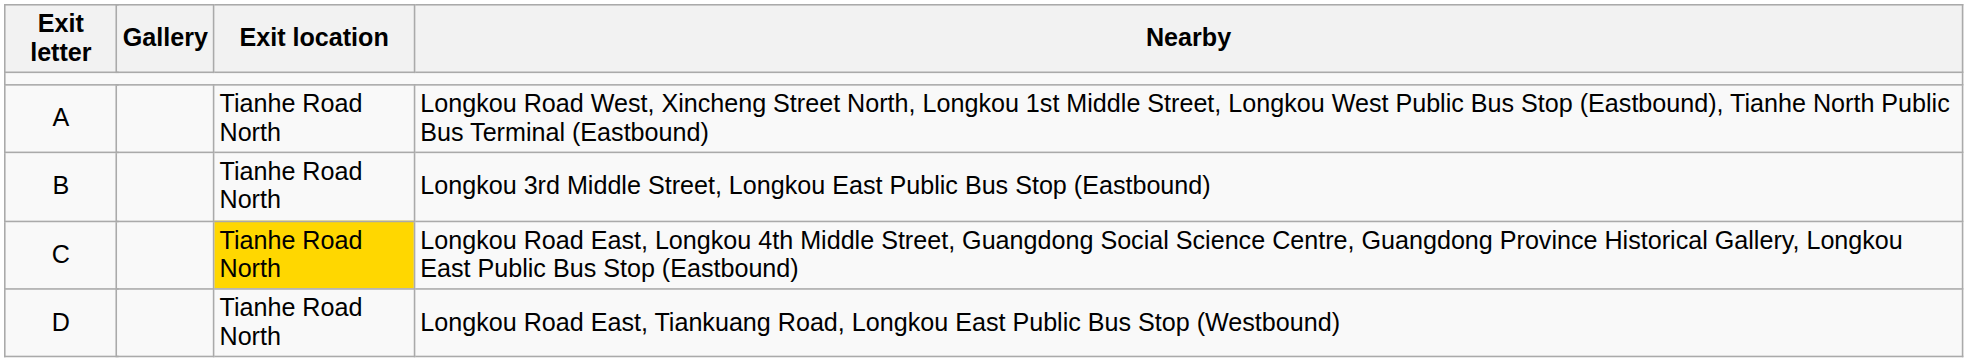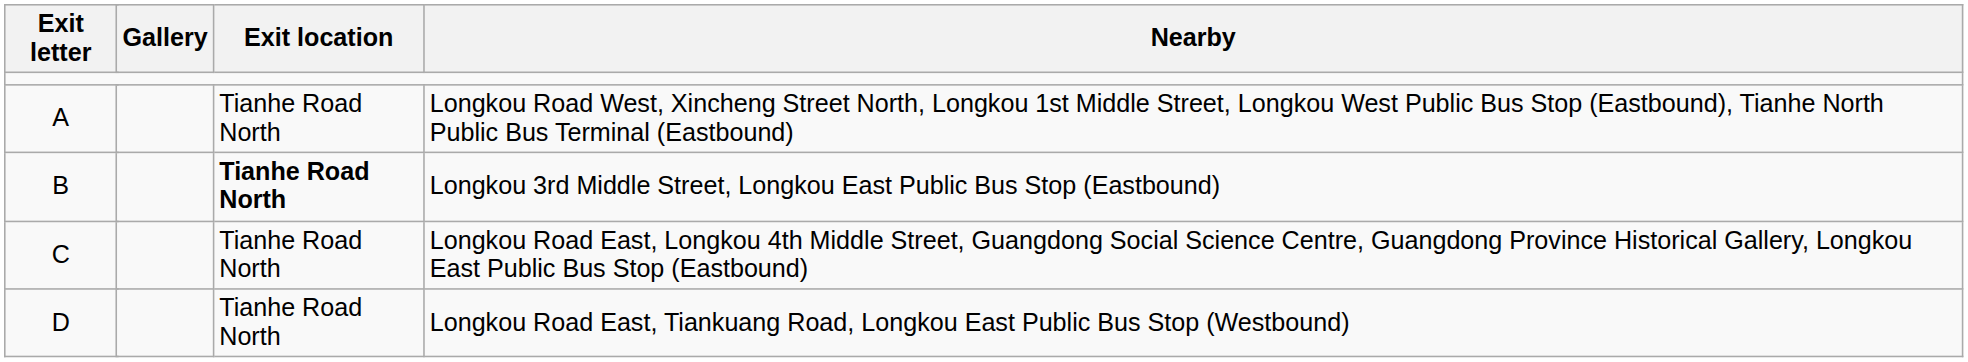(291, 186) normal -> (294, 186) bold
(291, 254) gold background -> (291, 254) no background
